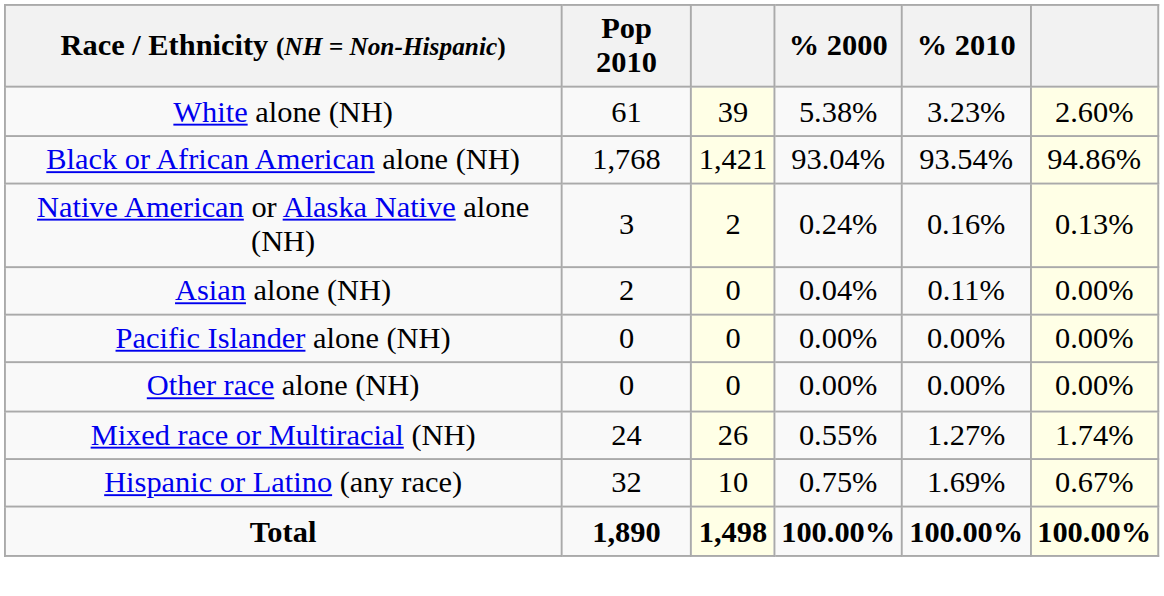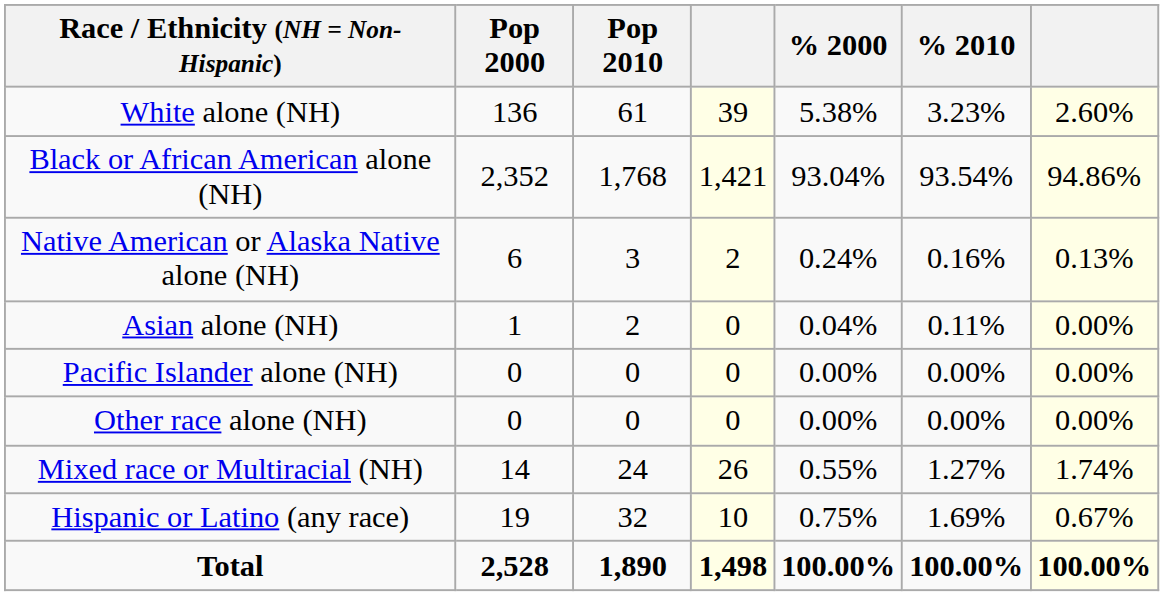+ column: (515, 45)
